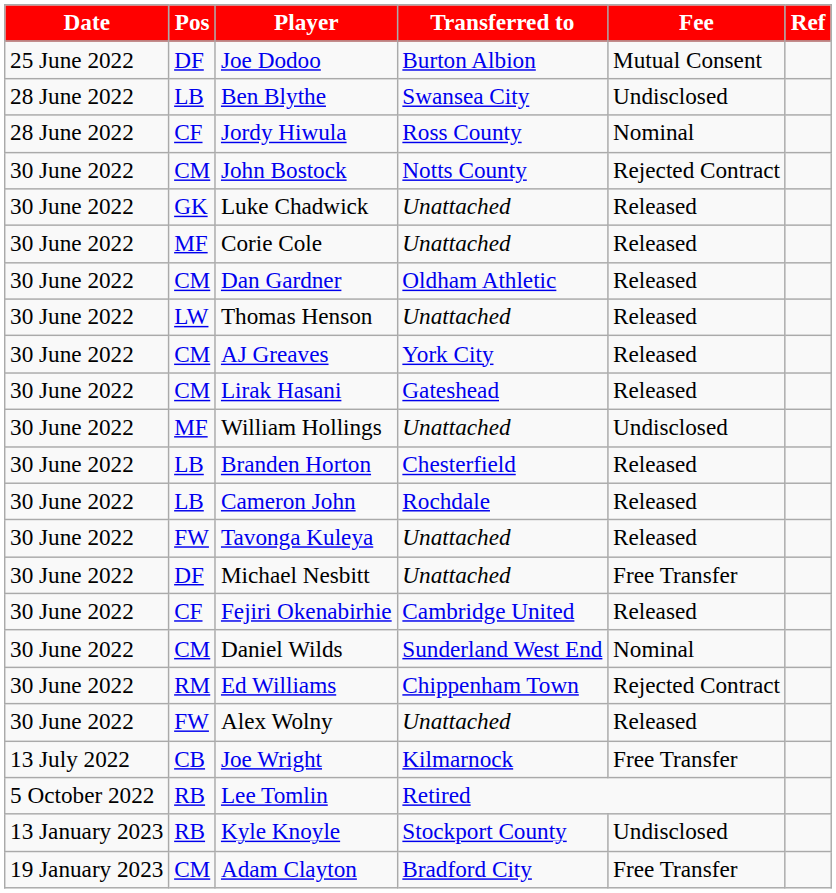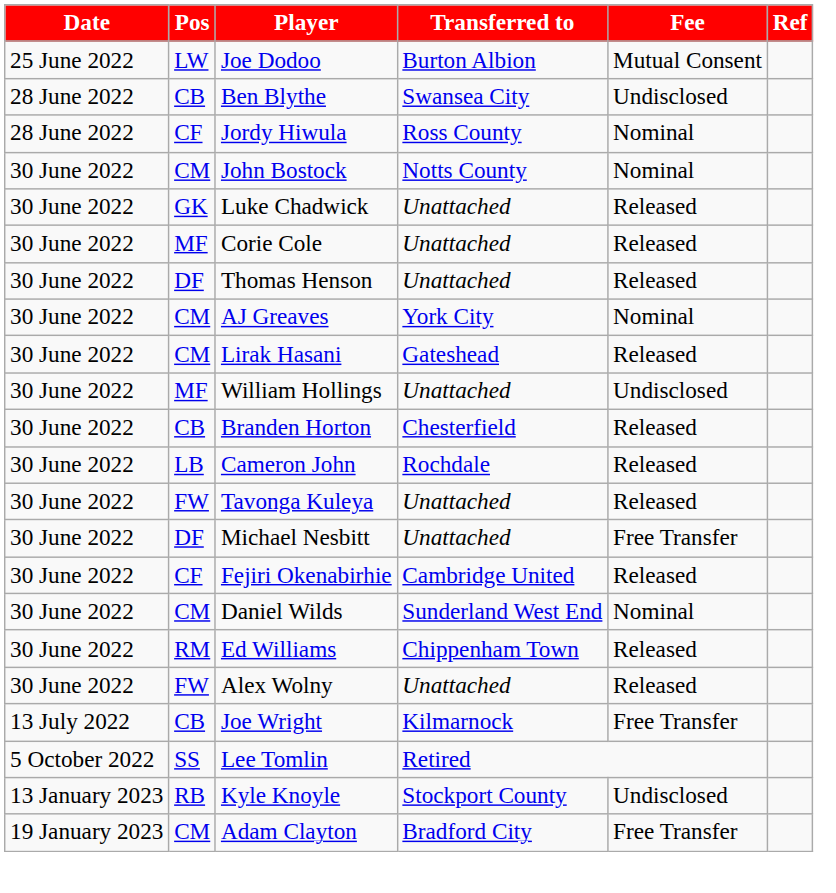(189, 59) DF -> (191, 59) LW
(189, 96) LB -> (190, 96) CB
(697, 170) Rejected Contract -> (654, 170) Nominal
- row: (281, 280)
(191, 317) LW -> (189, 280) DF
(655, 354) Released -> (654, 317) Nominal
(189, 464) LB -> (190, 427) CB
(697, 685) Rejected Contract -> (655, 648) Released
(190, 795) RB -> (187, 758) SS
